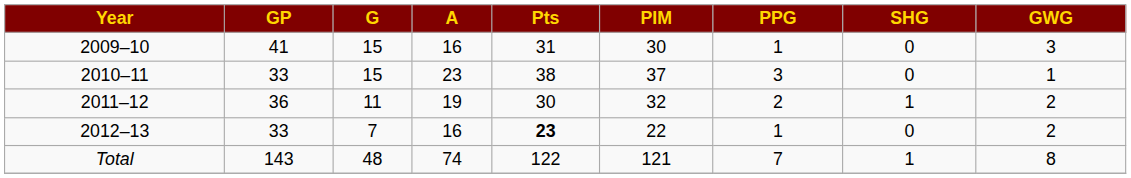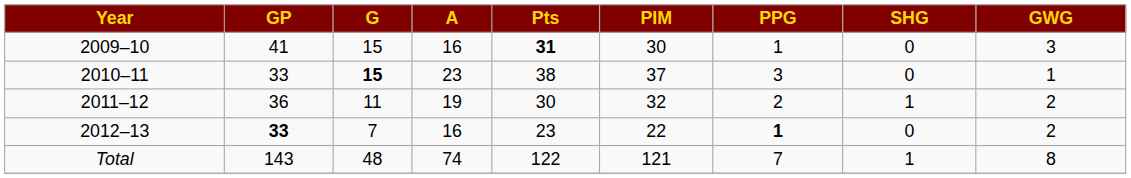(546, 46) normal -> (546, 46) bold
(372, 74) normal -> (372, 74) bold
(279, 131) normal -> (279, 131) bold
(546, 131) bold -> (546, 131) normal
(778, 131) normal -> (778, 131) bold
